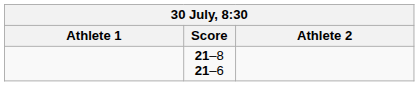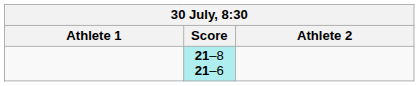(209, 64) no background -> (209, 64) paleturquoise background
